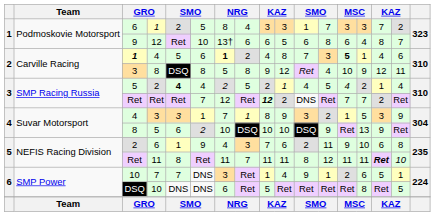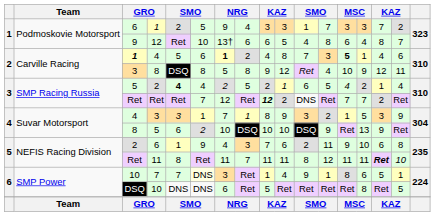(225, 26) 8 -> (225, 26) 9
(306, 41) 6 -> (306, 41) 4
(306, 85) 4 -> (306, 85) 6
(203, 174) no background -> (203, 174) lightyellow background
(347, 174) 2 -> (347, 174) 8
